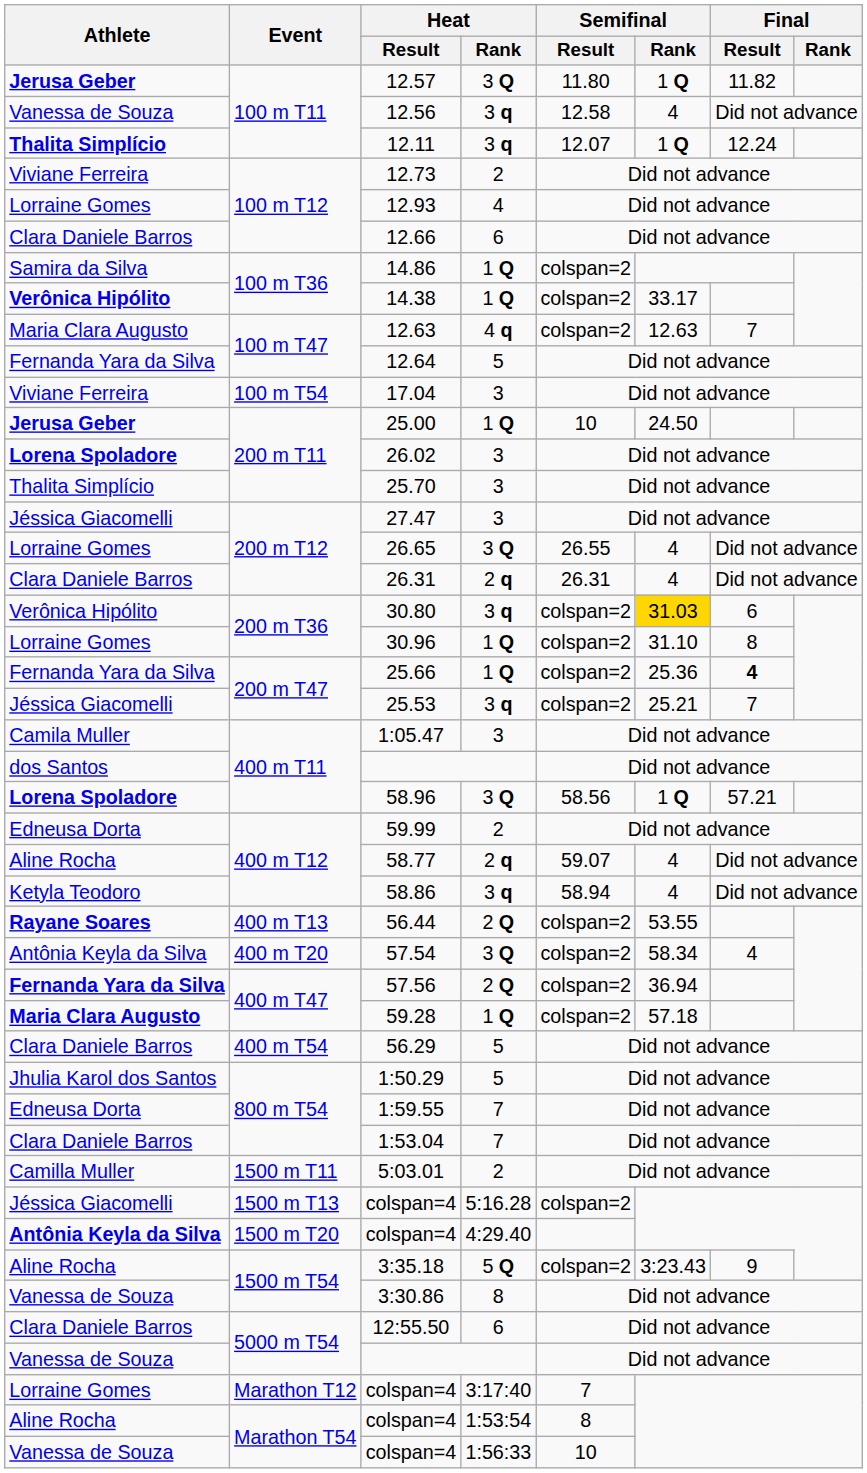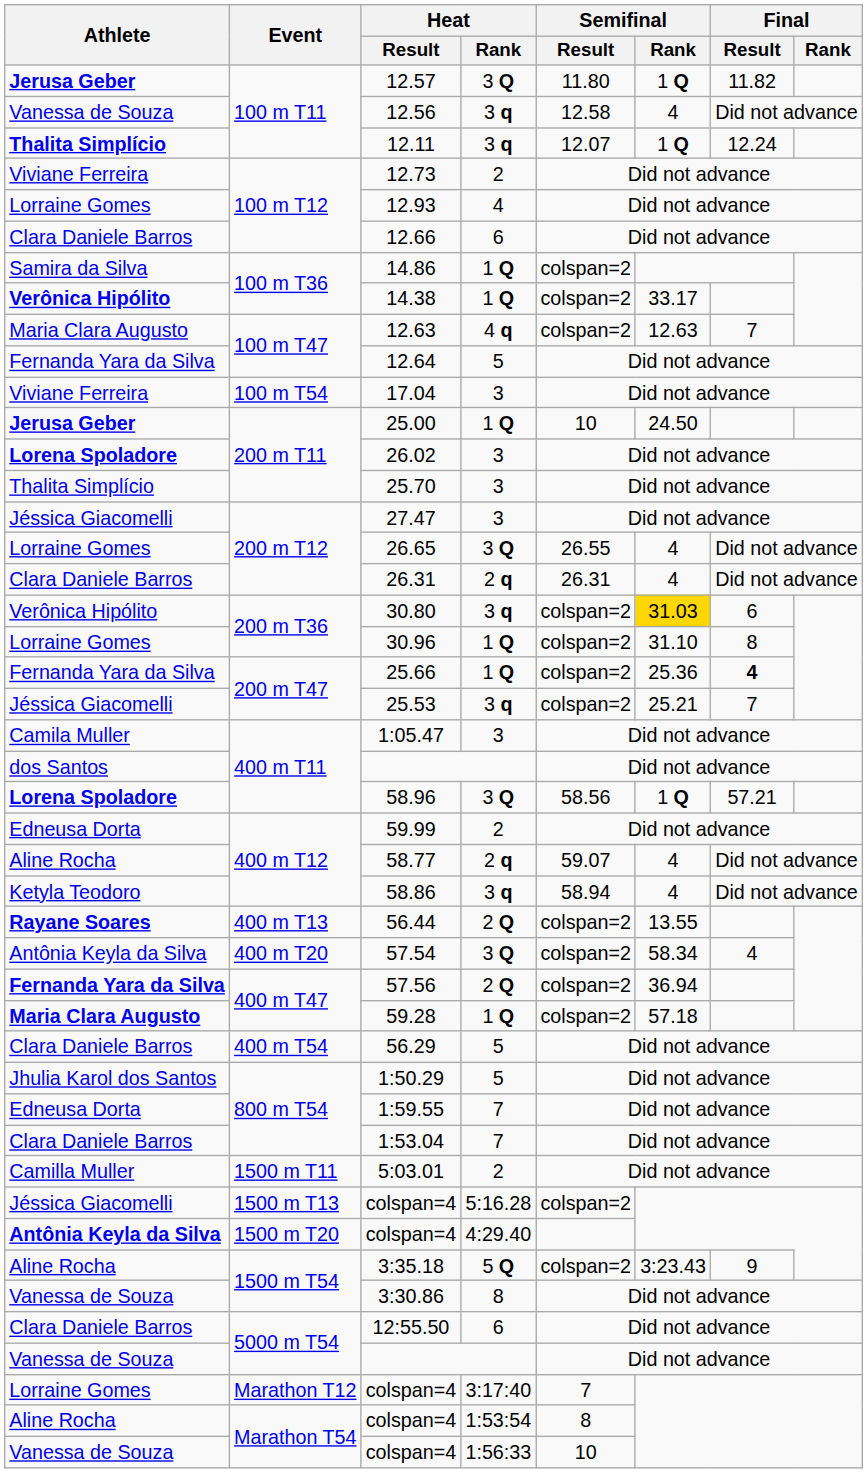(673, 923) 53.55 -> (673, 923) 13.55
